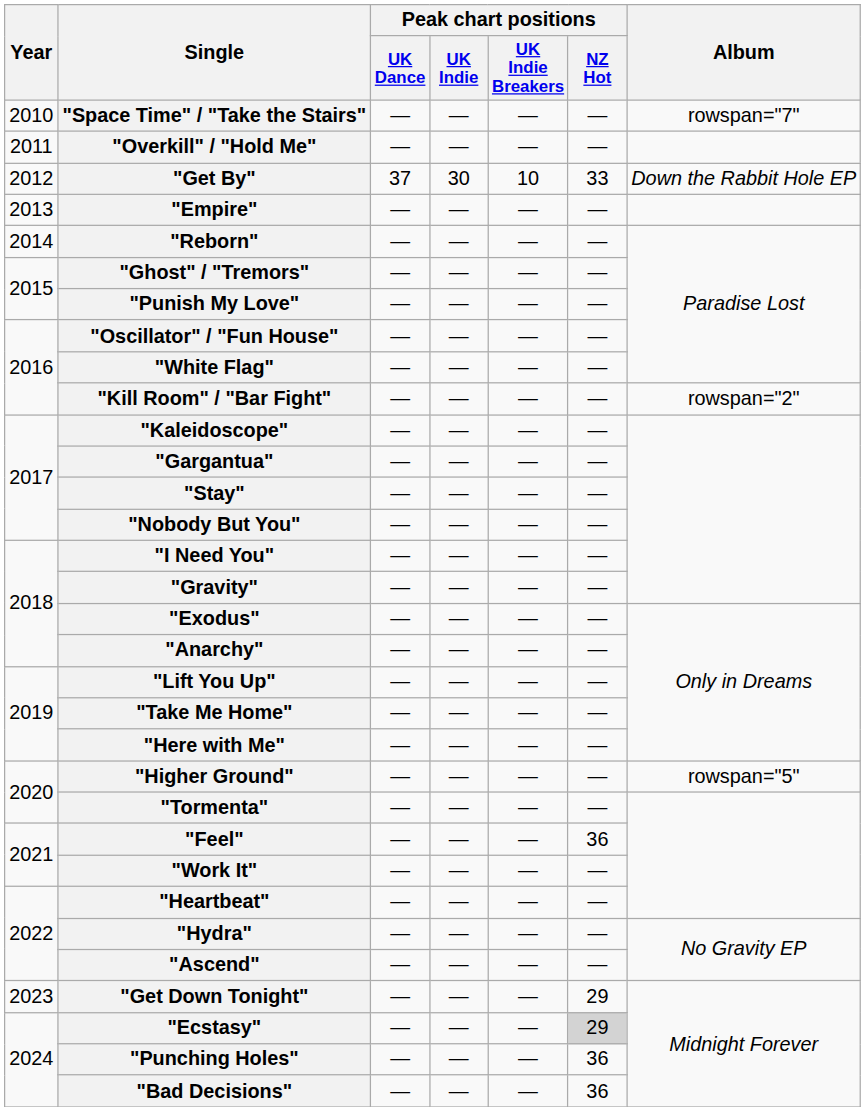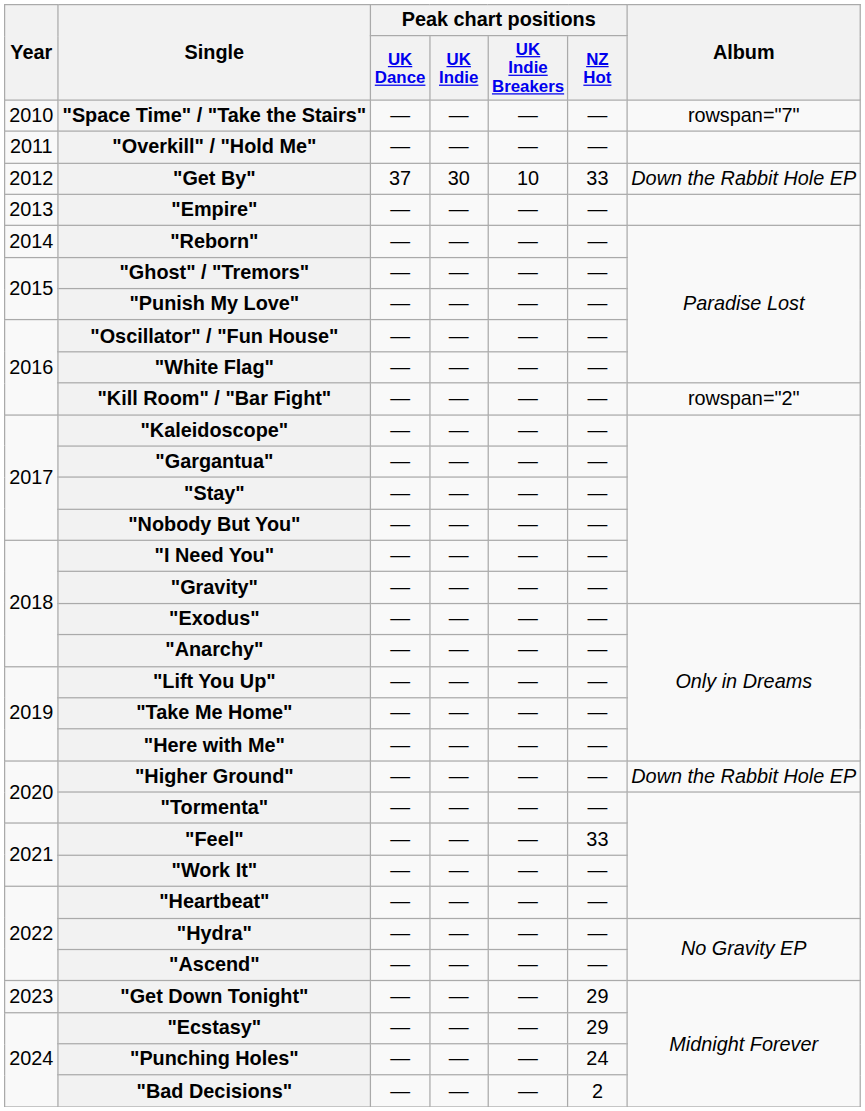(744, 776) rowspan="5" -> (744, 776) Down the Rabbit Hole EP
(597, 839) 36 -> (597, 839) 33
(597, 1027) lightgrey background -> (597, 1027) no background
(597, 1059) 36 -> (597, 1059) 24
(597, 1090) 36 -> (597, 1090) 2
